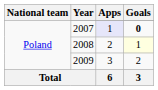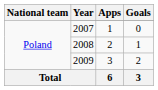(110, 28) lavender background -> (110, 28) no background
(138, 28) bold -> (138, 28) normal
(138, 45) lightyellow background -> (138, 45) no background
